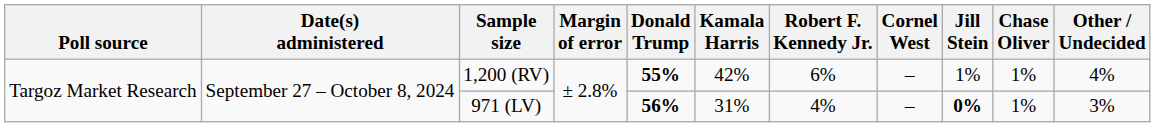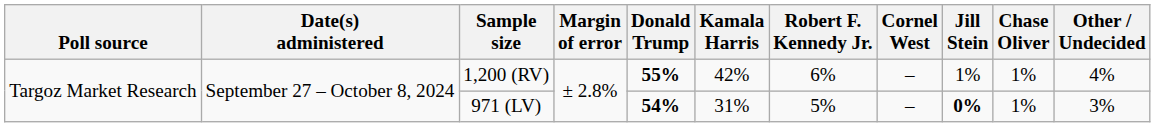(661, 106) 56% -> (661, 106) 54%
(823, 106) 4% -> (823, 106) 5%
